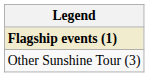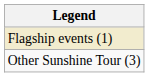(62, 38) bold -> (60, 38) normal
